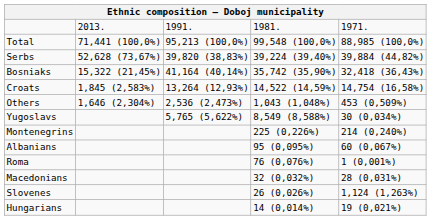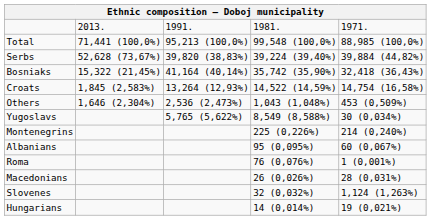(284, 177) 32 (0,032%) -> (284, 177) 26 (0,026%)
(284, 192) 26 (0,026%) -> (284, 192) 32 (0,032%)
